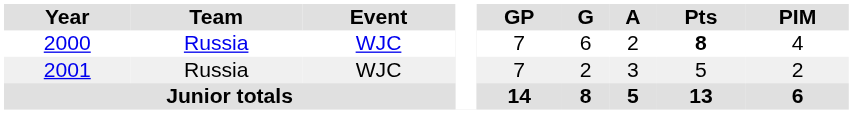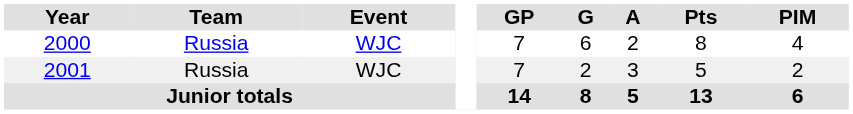(701, 43) bold -> (701, 43) normal
